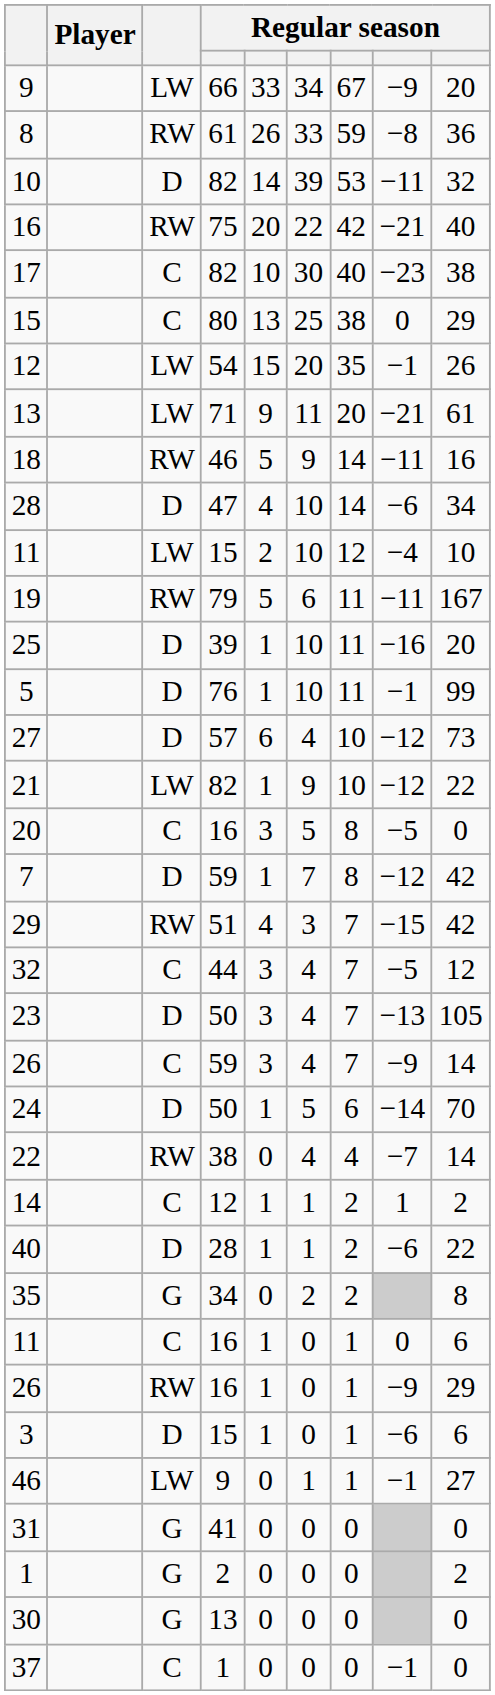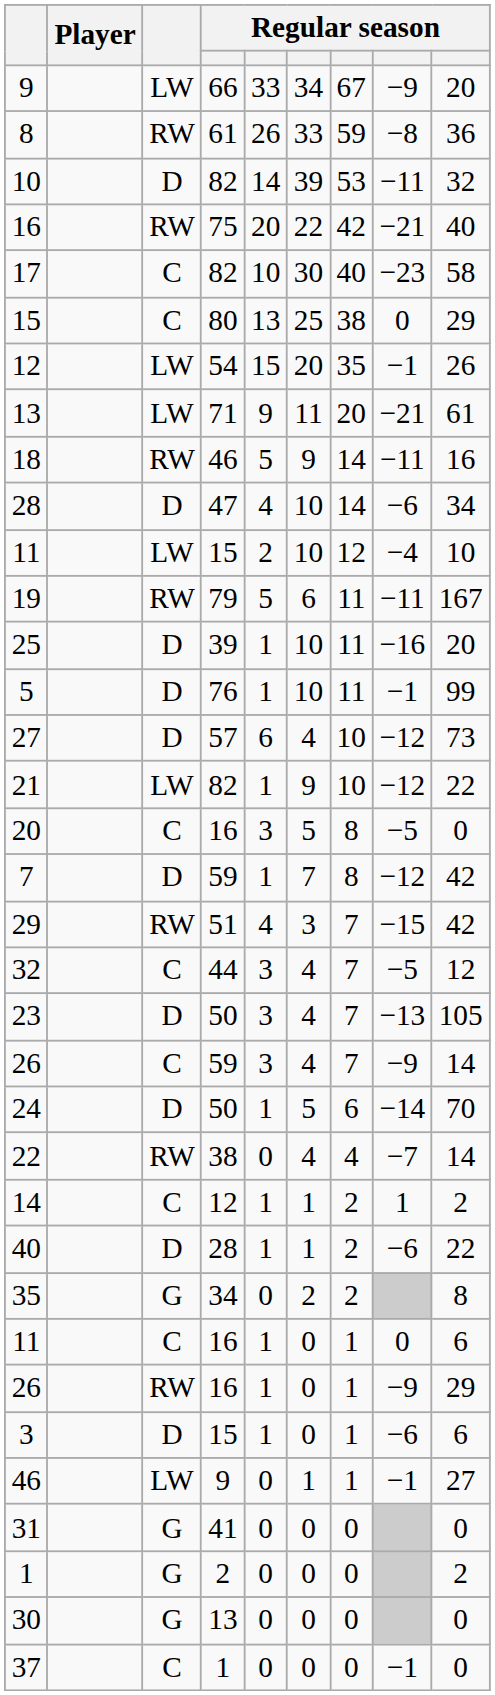(461, 273) 38 -> (461, 273) 58
